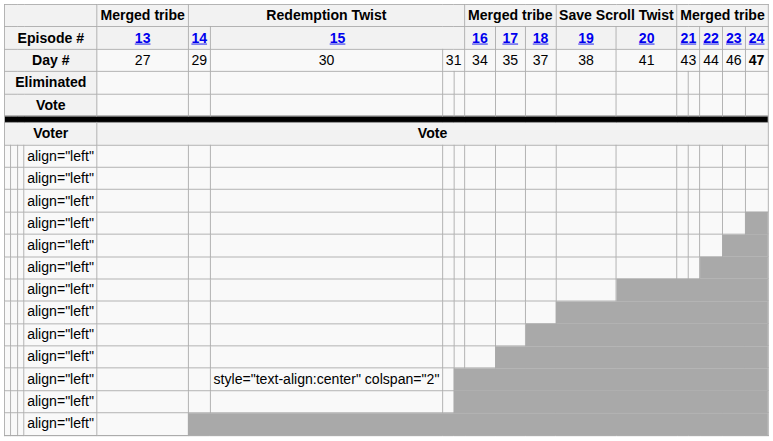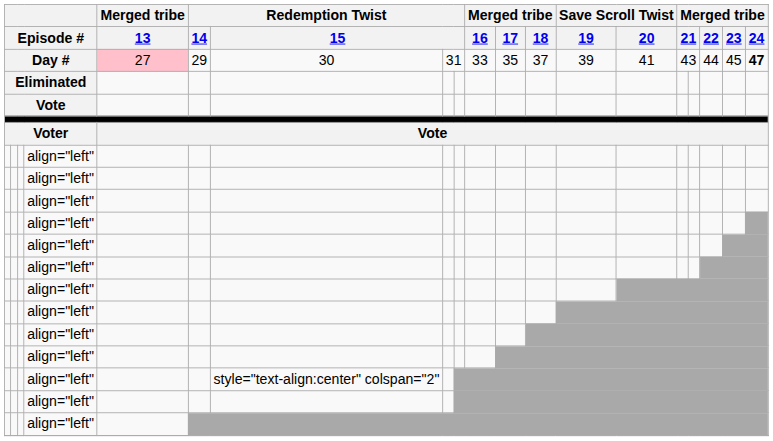(143, 60) no background -> (143, 60) pink background
(480, 60) 34 -> (480, 60) 33
(586, 60) 38 -> (586, 60) 39
(734, 60) 46 -> (734, 60) 45
